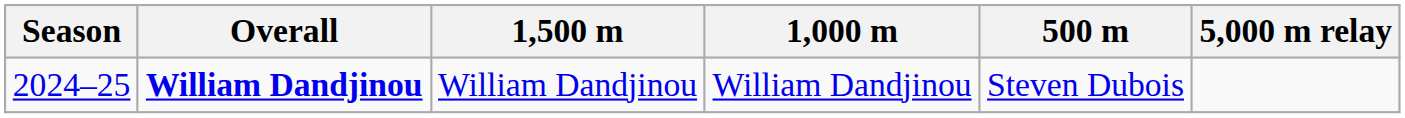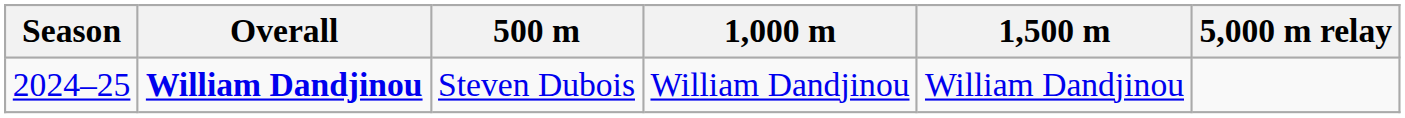columns swapped: (1086, 31) <-> (568, 31)
